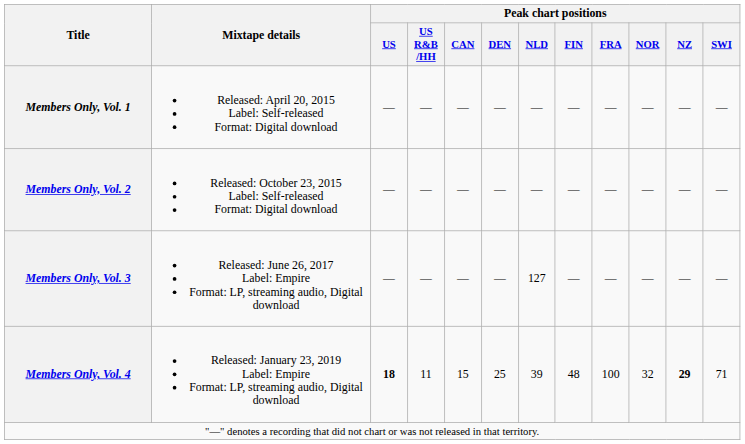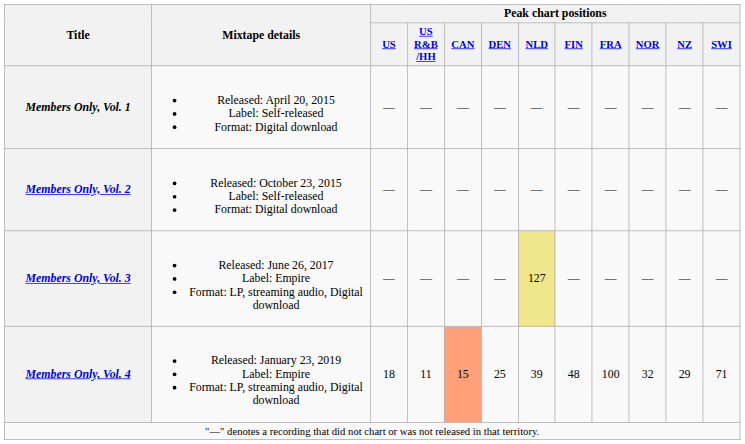(537, 278) no background -> (537, 278) khaki background
(389, 374) bold -> (389, 374) normal
(463, 374) no background -> (463, 374) lightsalmon background
(685, 374) bold -> (685, 374) normal
